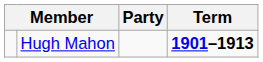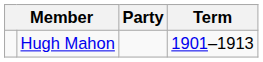(213, 43) bold -> (213, 43) normal
